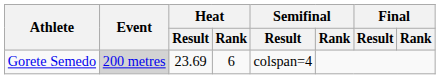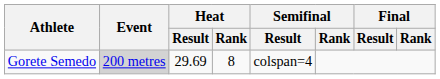(191, 62) 23.69 -> (191, 62) 29.69
(231, 62) 6 -> (231, 62) 8
